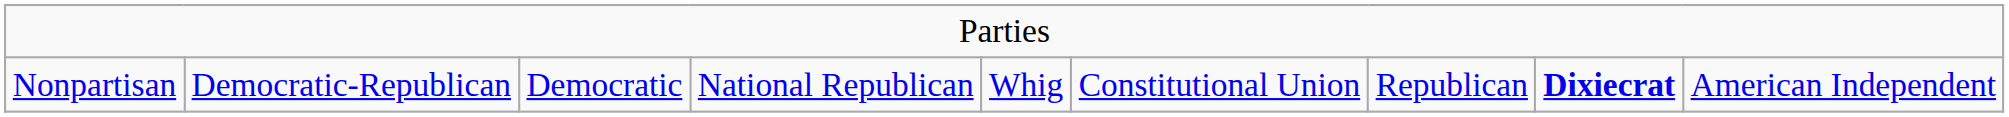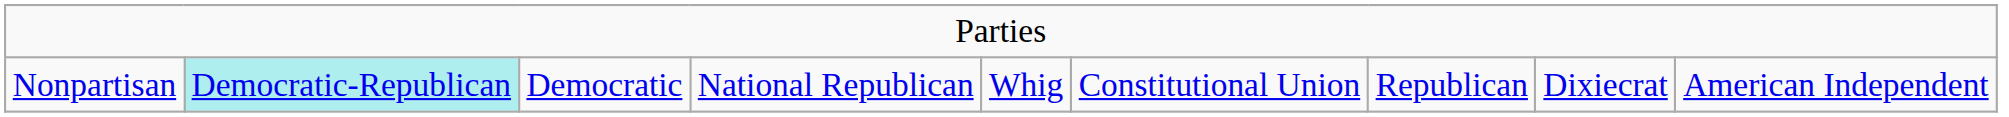(351, 84) no background -> (351, 84) paleturquoise background
(1609, 84) bold -> (1606, 84) normal
